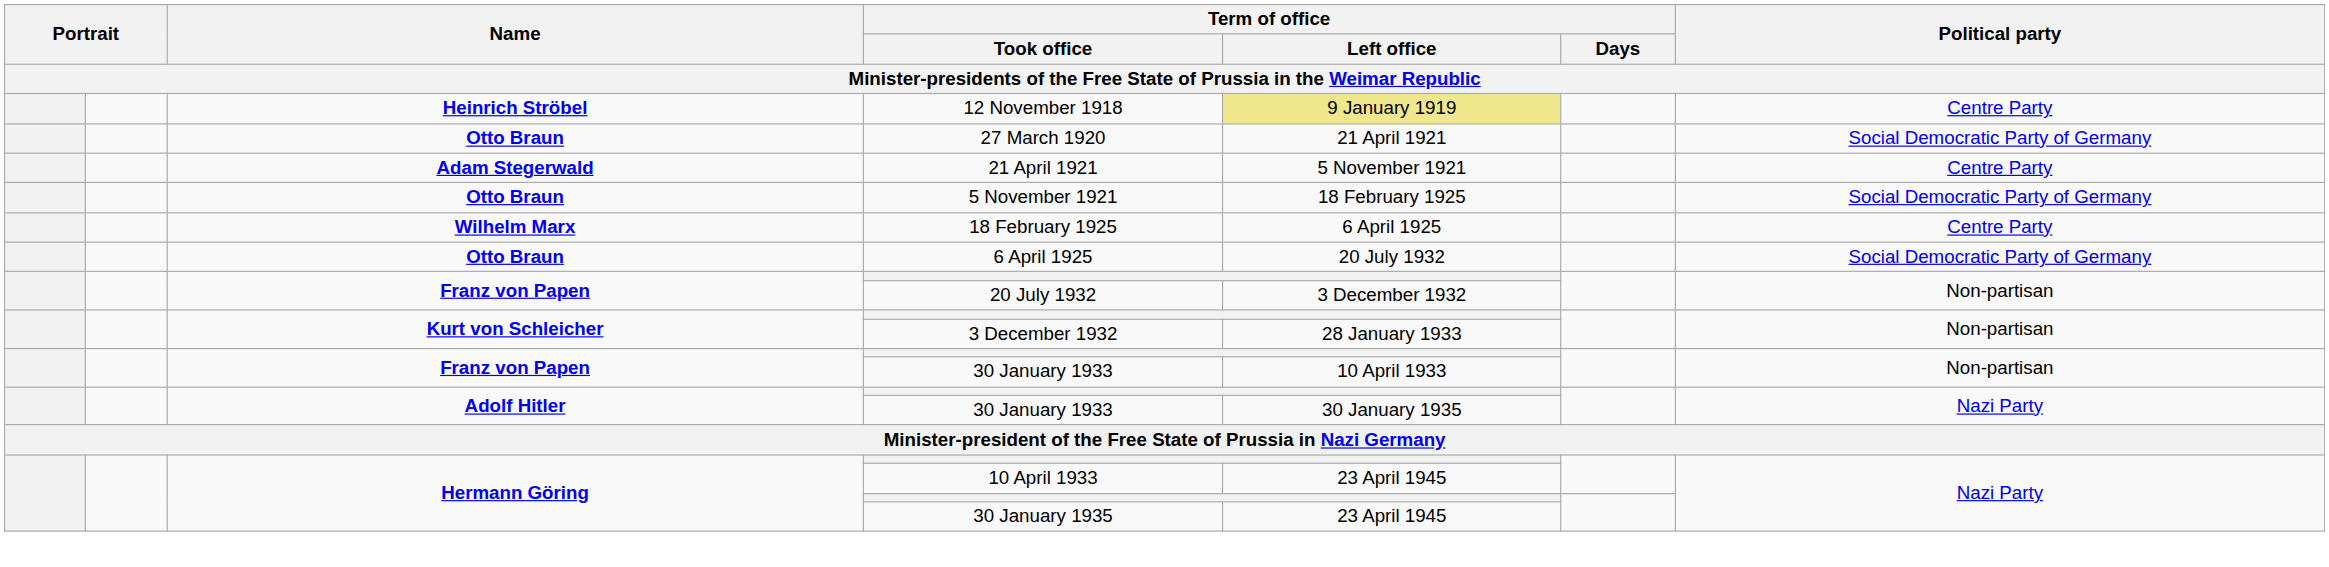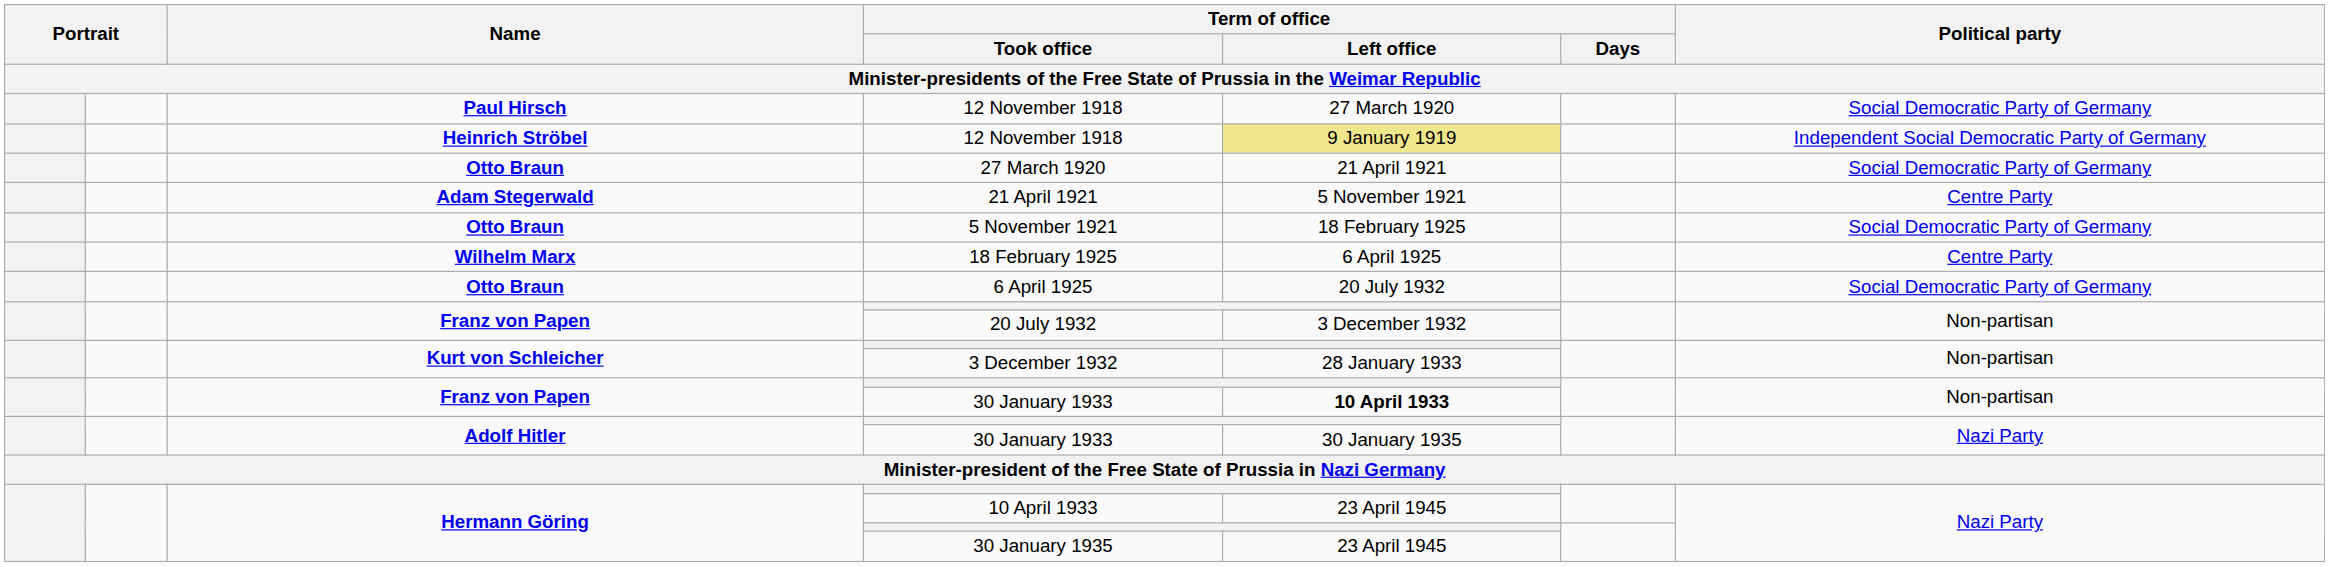+ row: (515, 108)
(2000, 108) Centre Party -> (2000, 138) Independent Social Democratic Party of Germany
(1392, 371) normal -> (1392, 401) bold
